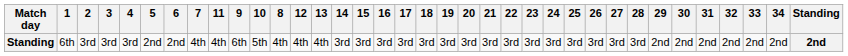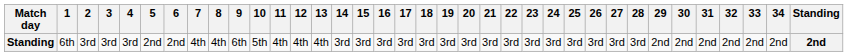columns swapped: (280, 13) <-> (219, 13)
